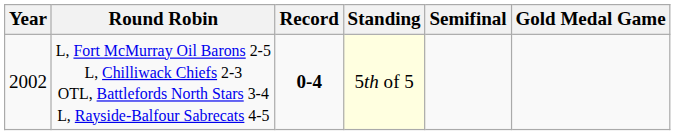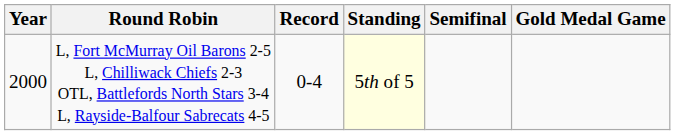(28, 81) 2002 -> (28, 81) 2000
(309, 81) bold -> (309, 81) normal
